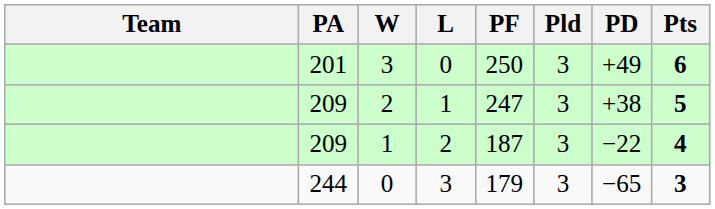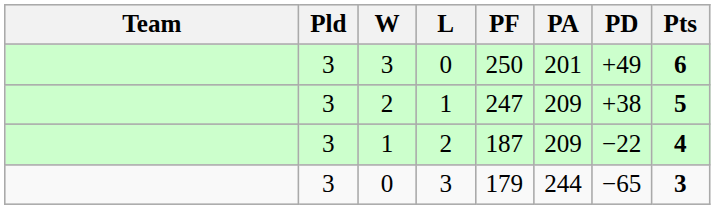columns swapped: (563, 24) <-> (328, 24)
